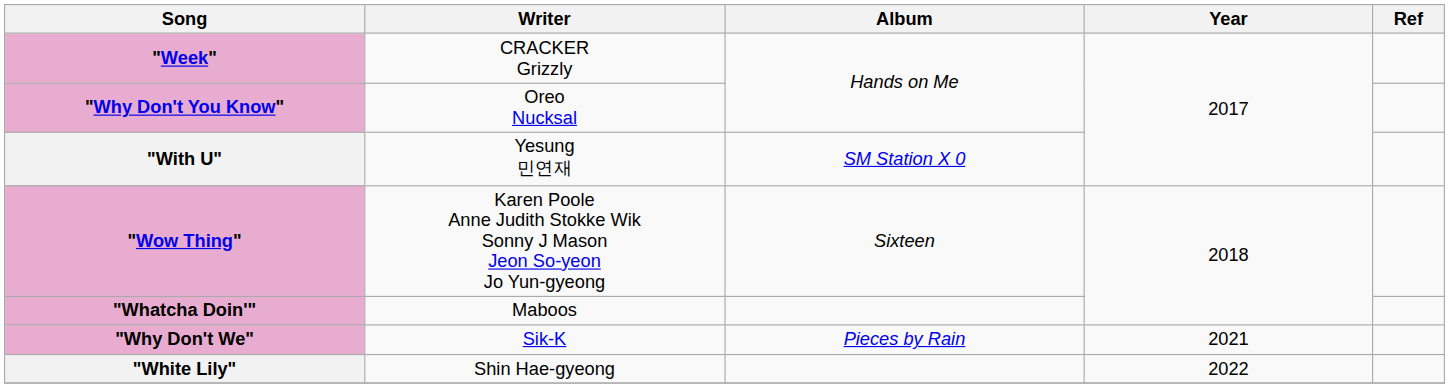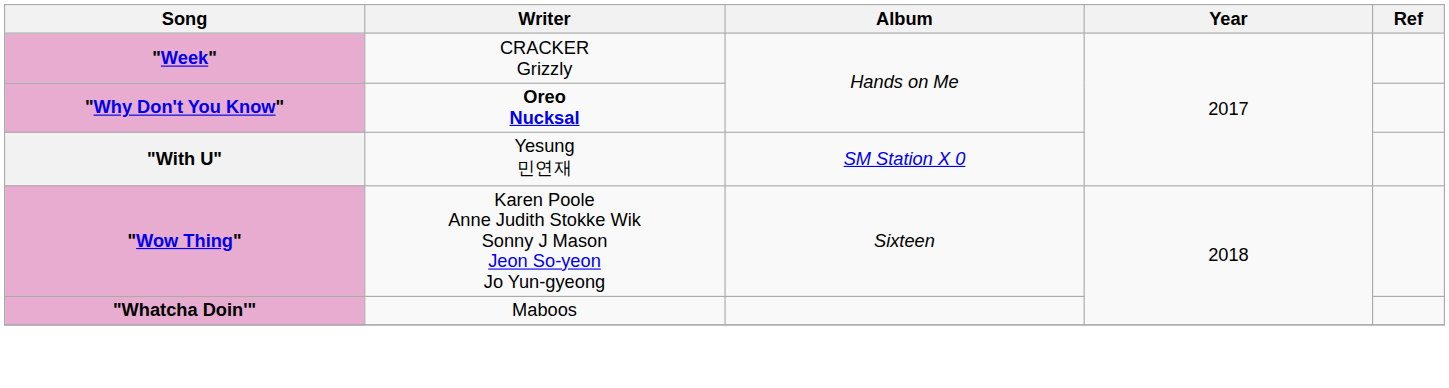(545, 107) normal -> (545, 107) bold
- row: (185, 339)
- row: (185, 368)
